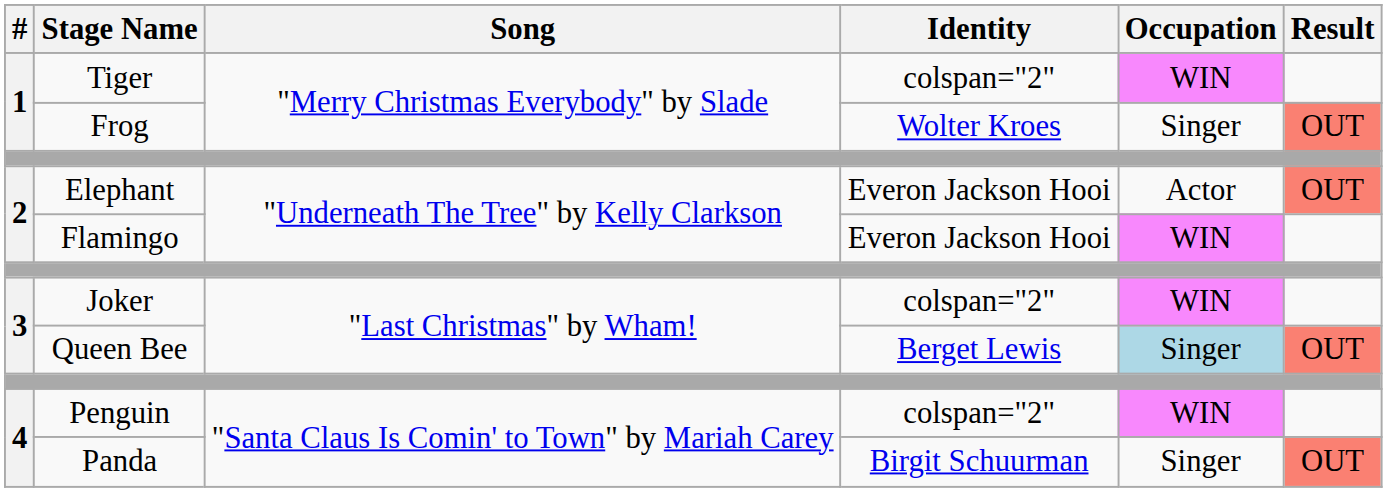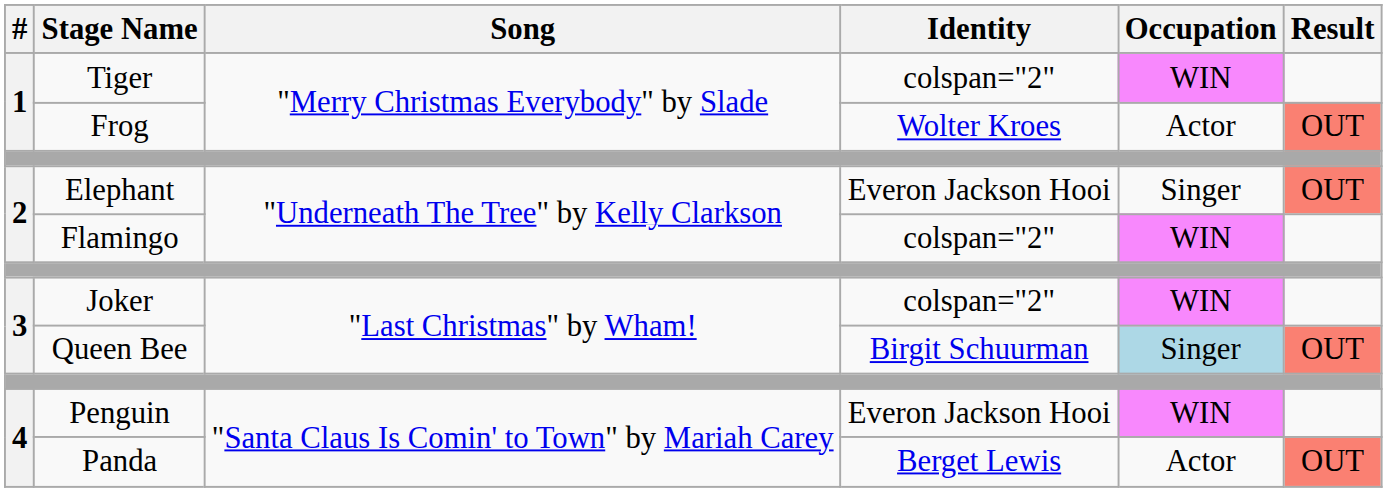(1201, 126) Singer -> (1201, 126) Actor
(1201, 189) Actor -> (1201, 189) Singer
(979, 237) Everon Jackson Hooi -> (979, 237) colspan="2"
(979, 349) Berget Lewis -> (979, 349) Birgit Schuurman
(979, 412) colspan="2" -> (979, 412) Everon Jackson Hooi
(979, 461) Birgit Schuurman -> (979, 461) Berget Lewis
(1201, 461) Singer -> (1201, 461) Actor
